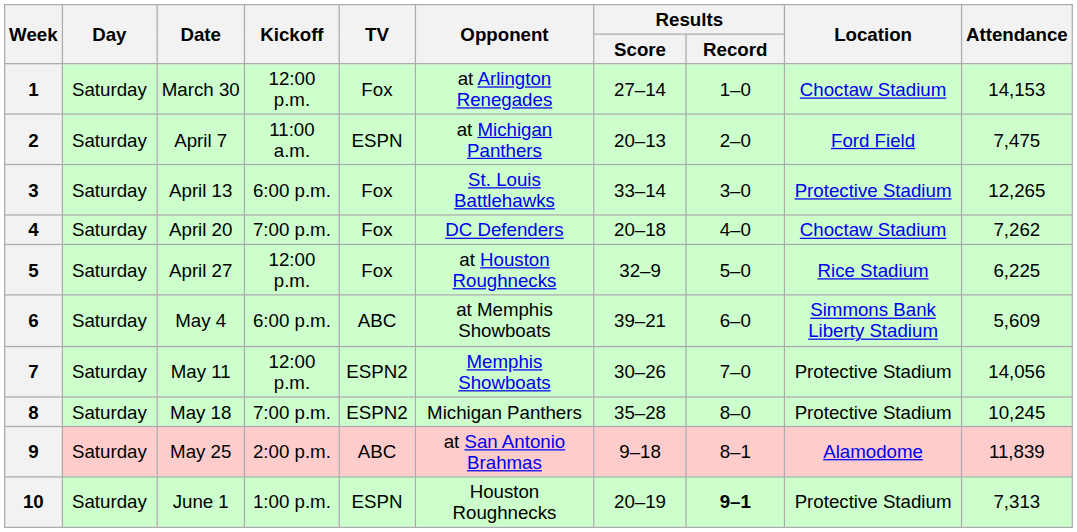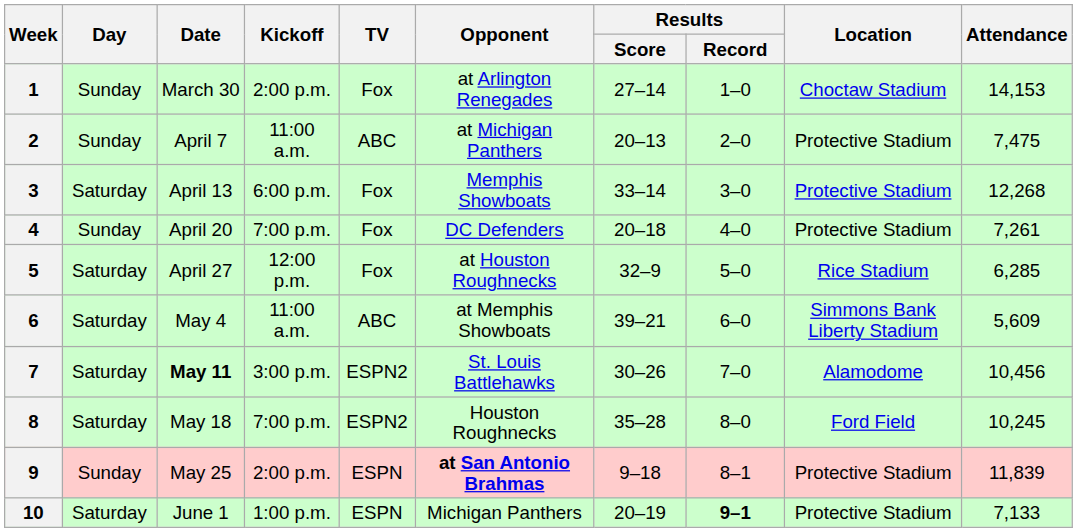(109, 89) Saturday -> (109, 89) Sunday
(292, 89) 12:00 p.m. -> (292, 89) 2:00 p.m.
(109, 140) Saturday -> (109, 140) Sunday
(377, 140) ESPN -> (377, 140) ABC
(873, 140) Ford Field -> (873, 140) Protective Stadium
(504, 190) St. Louis Battlehawks -> (504, 190) Memphis Showboats
(1017, 190) 12,265 -> (1017, 190) 12,268
(109, 230) Saturday -> (109, 230) Sunday
(873, 230) Choctaw Stadium -> (873, 230) Protective Stadium
(1017, 230) 7,262 -> (1017, 230) 7,261
(1017, 270) 6,225 -> (1017, 270) 6,285
(292, 321) 6:00 p.m. -> (292, 321) 11:00 a.m.
(201, 371) normal -> (201, 371) bold
(292, 371) 12:00 p.m. -> (292, 371) 3:00 p.m.
(504, 371) Memphis Showboats -> (504, 371) St. Louis Battlehawks
(873, 371) Protective Stadium -> (873, 371) Alamodome
(1017, 371) 14,056 -> (1017, 371) 10,456
(504, 411) Michigan Panthers -> (504, 422) Houston Roughnecks
(873, 411) Protective Stadium -> (873, 422) Ford Field
(109, 451) Saturday -> (109, 472) Sunday
(377, 451) ABC -> (377, 472) ESPN
(504, 451) normal -> (504, 472) bold
(873, 451) Alamodome -> (873, 472) Protective Stadium
(504, 502) Houston Roughnecks -> (504, 512) Michigan Panthers
(1017, 502) 7,313 -> (1017, 512) 7,133
